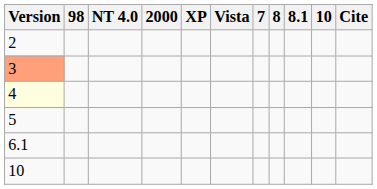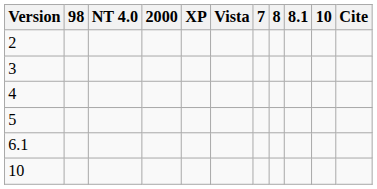(12, 68) lightsalmon background -> (12, 68) no background
(12, 94) lightyellow background -> (12, 94) no background
